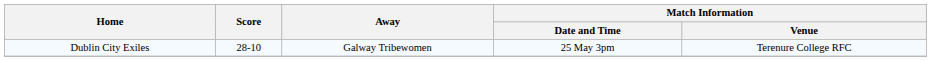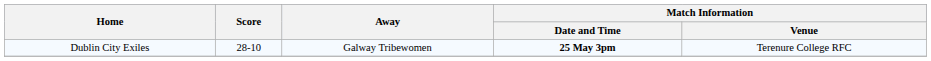(588, 48) normal -> (588, 48) bold
